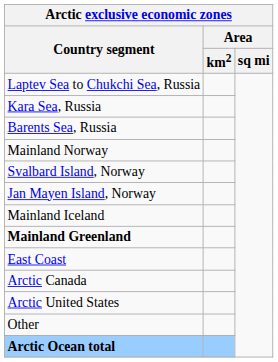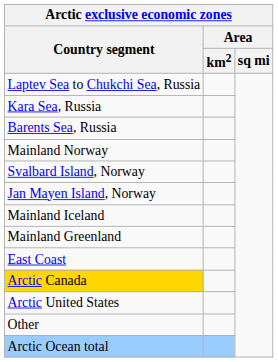(69, 237) bold -> (64, 237) normal
(47, 281) no background -> (47, 281) gold background
(61, 346) bold -> (58, 346) normal
